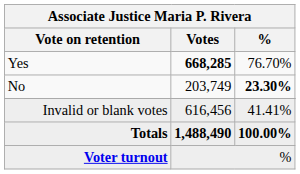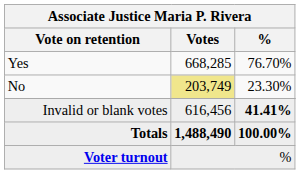(208, 63) bold -> (208, 63) normal
(208, 87) no background -> (208, 87) khaki background
(268, 87) bold -> (269, 87) normal
(269, 110) normal -> (268, 110) bold
